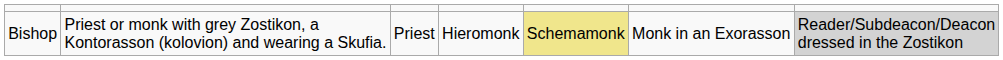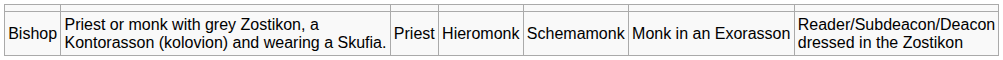(576, 33) khaki background -> (576, 33) no background
(896, 33) lightgrey background -> (896, 33) no background
